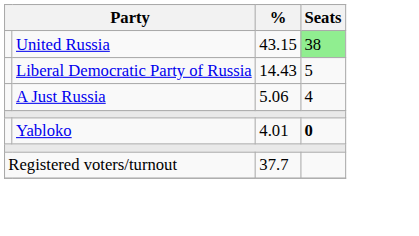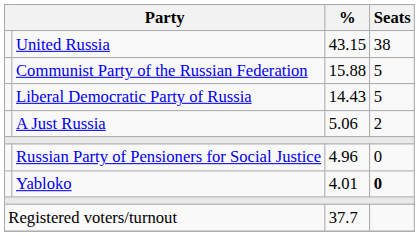(313, 44) lightgreen background -> (382, 44) no background
+ row: (162, 70)
(309, 96) 4 -> (378, 123) 2
+ row: (169, 157)
